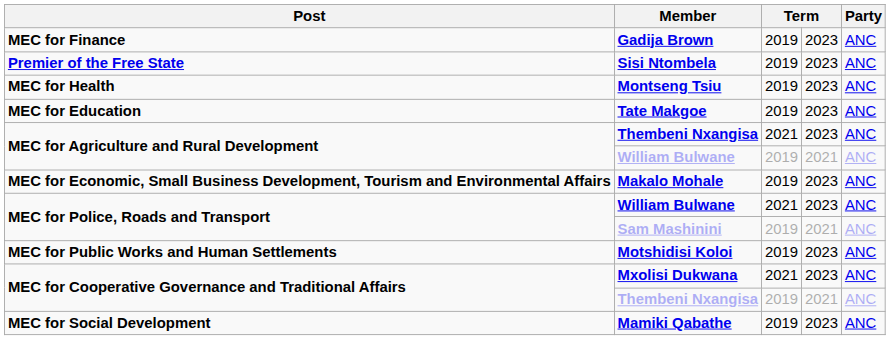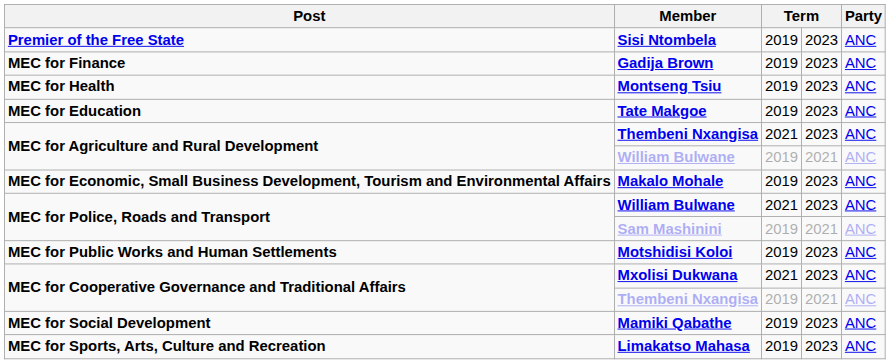rows swapped: (96, 63) <-> (67, 39)
+ row: (167, 346)
